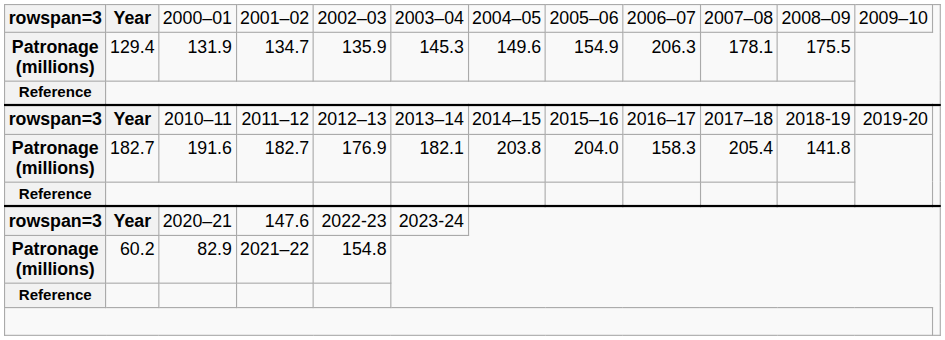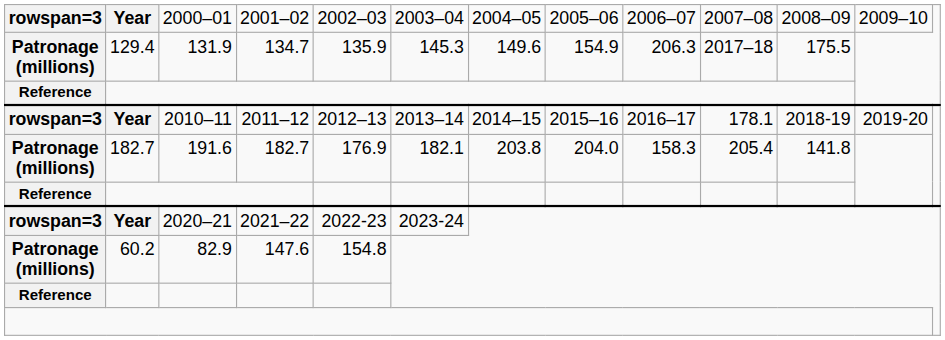(751, 46) 178.1 -> (739, 46) 2017–18
(739, 119) 2017–18 -> (751, 119) 178.1
(287, 221) 147.6 -> (275, 221) 2021–22
(275, 249) 2021–22 -> (287, 249) 147.6
